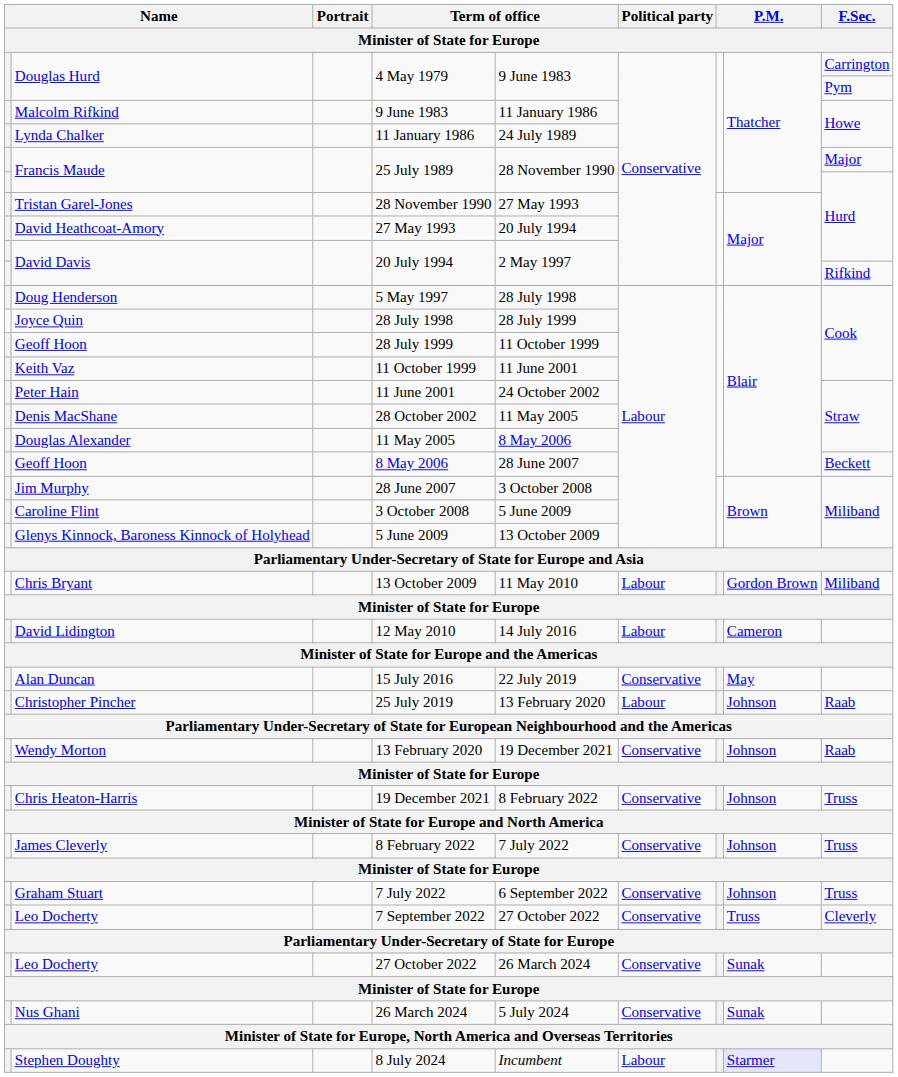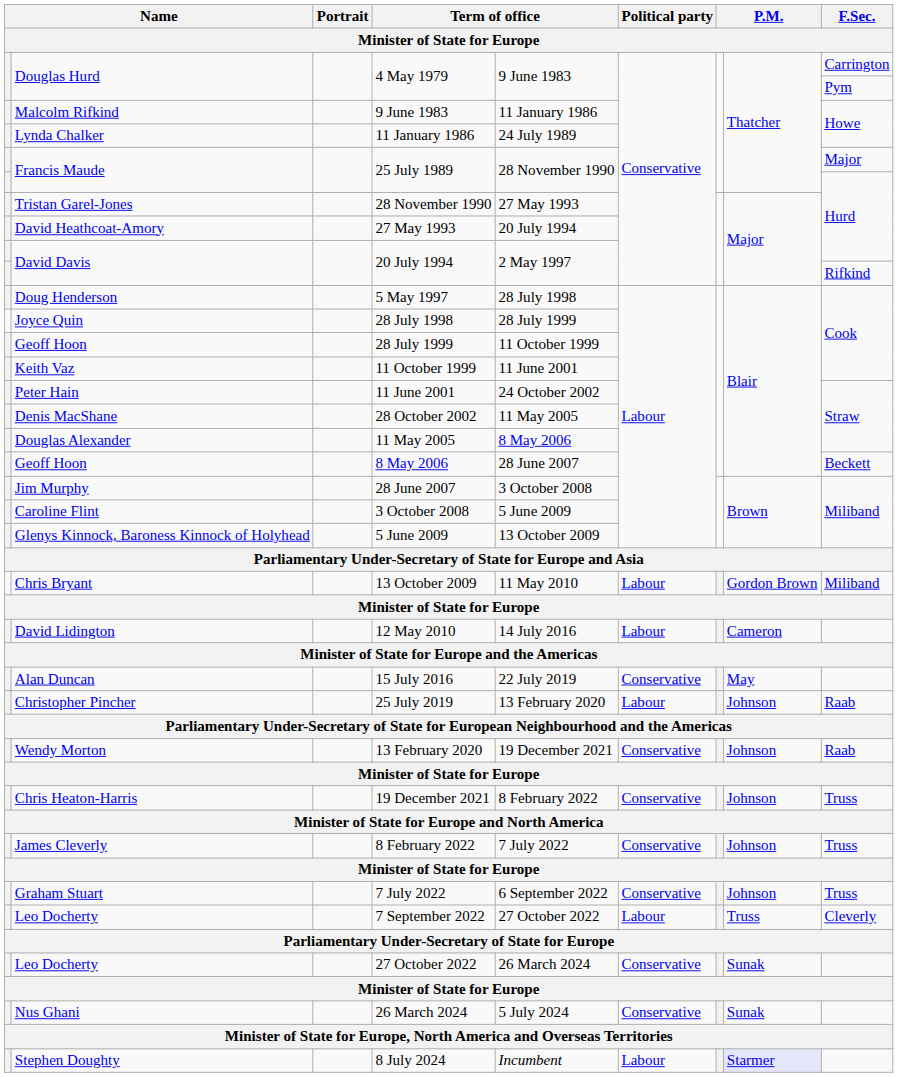(661, 917) Conservative -> (643, 917) Labour
